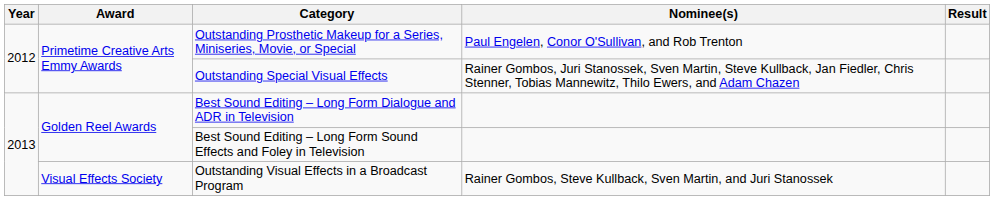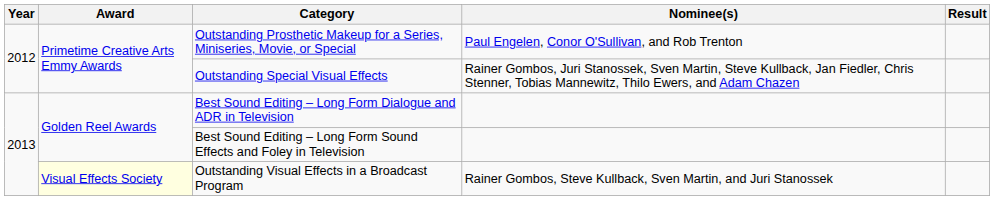(102, 178) no background -> (102, 178) lightyellow background
